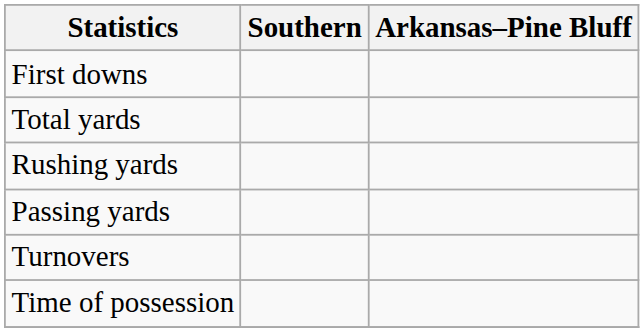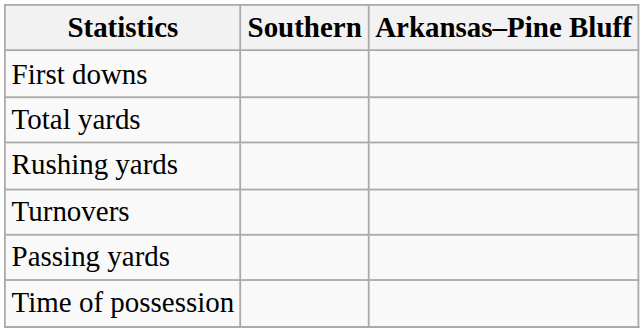rows swapped: (91, 211) <-> (71, 257)
